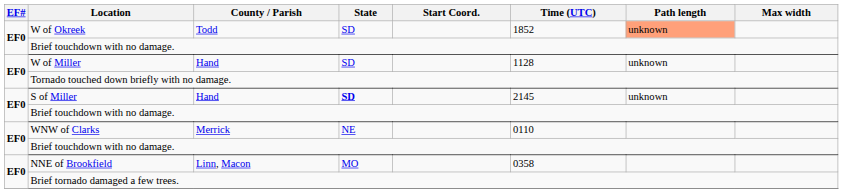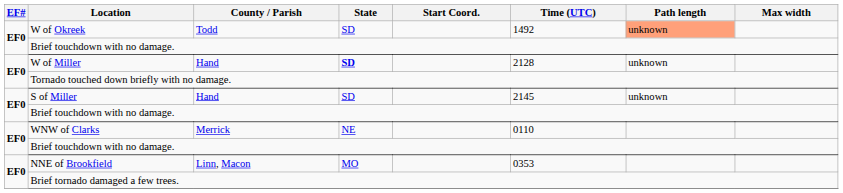(524, 29) 1852 -> (524, 29) 1492
(348, 63) normal -> (348, 63) bold
(523, 63) 1128 -> (524, 63) 2128
(348, 96) bold -> (348, 96) normal
(524, 163) 0358 -> (524, 163) 0353
